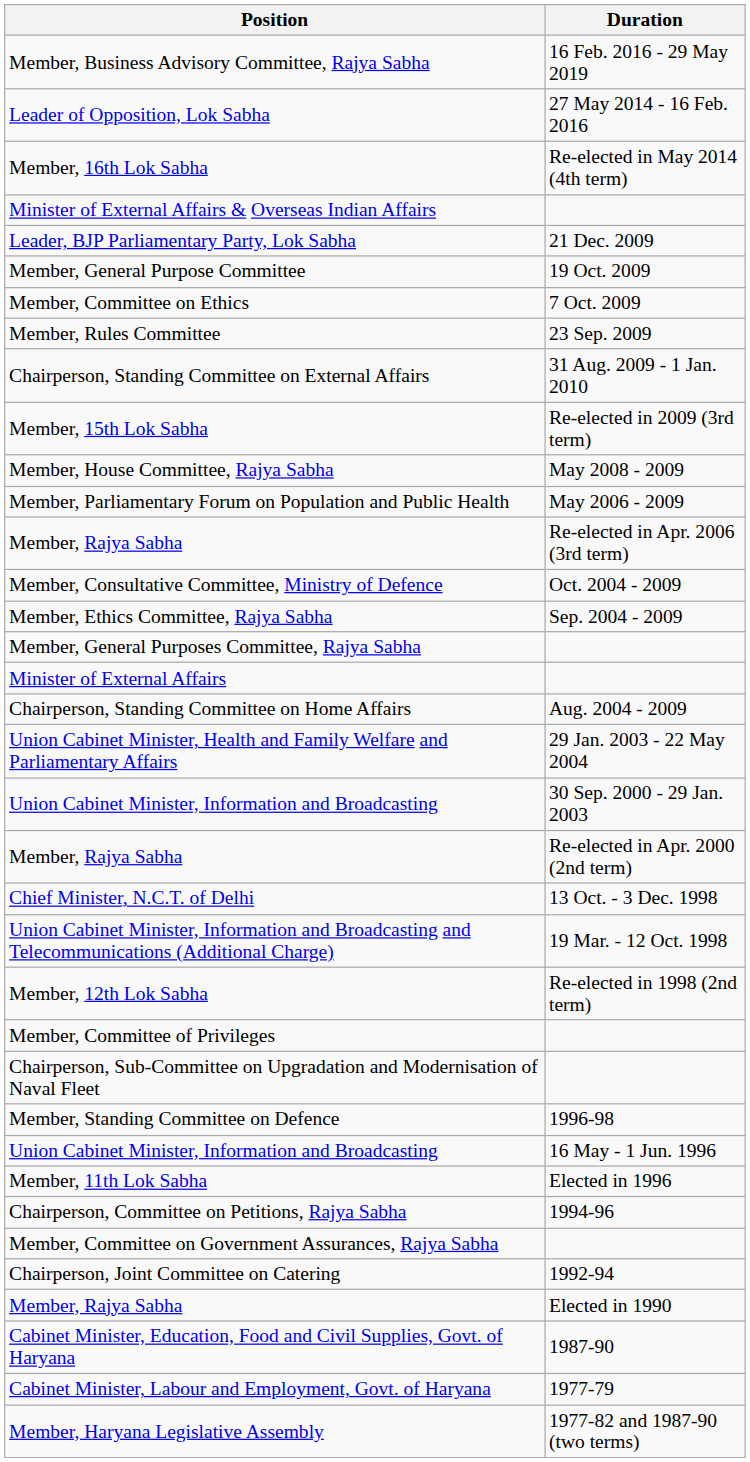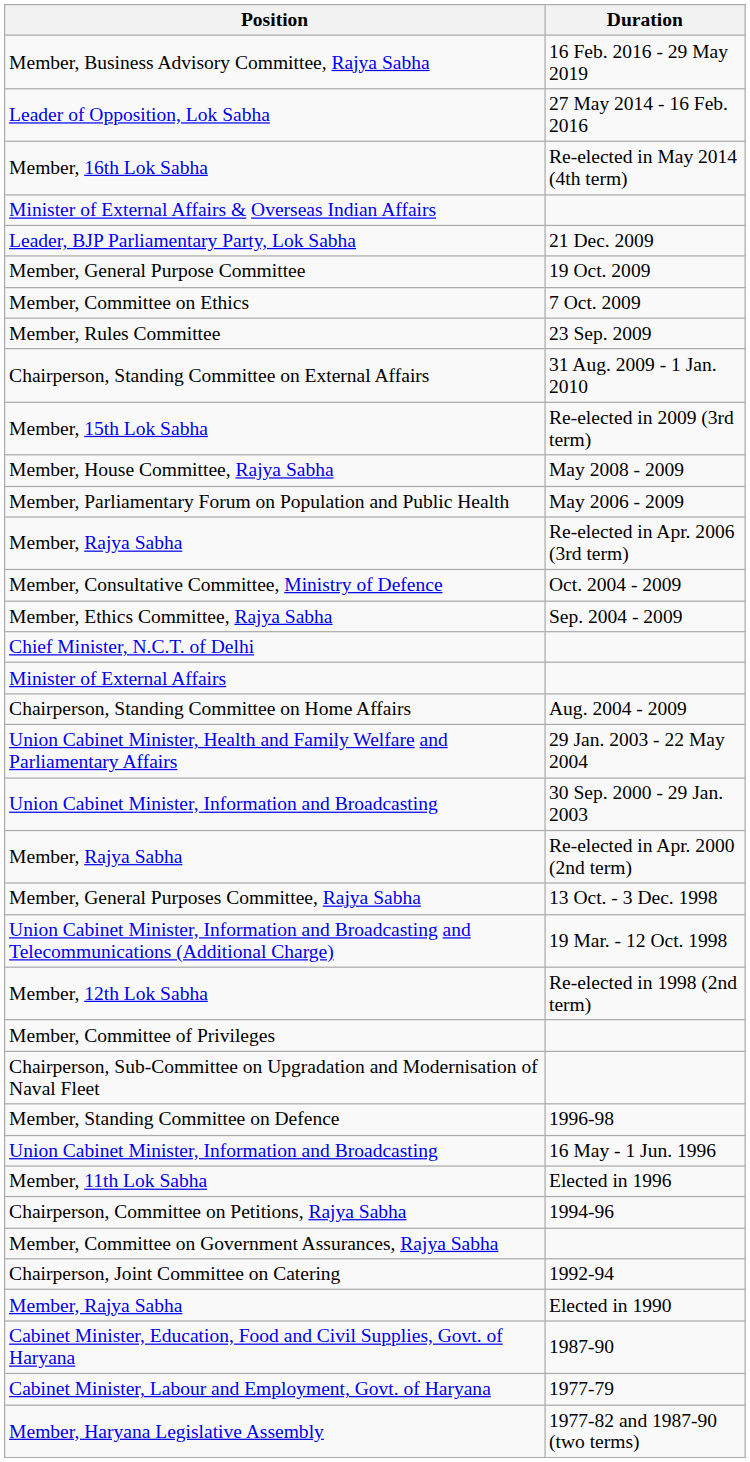(215, 647) Member, General Purposes Committee, Rajya Sabha -> (132, 647) Chief Minister, N.C.T. of Delhi
(132, 898) Chief Minister, N.C.T. of Delhi -> (215, 898) Member, General Purposes Committee, Rajya Sabha
